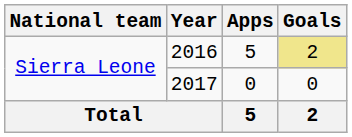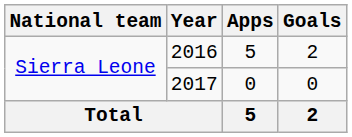(312, 52) khaki background -> (312, 52) no background
